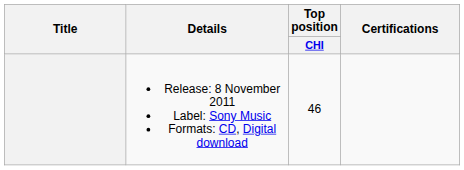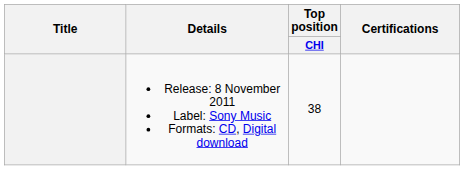(314, 109) 46 -> (314, 109) 38
